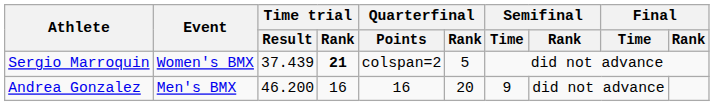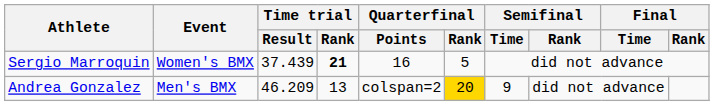(401, 63) colspan=2 -> (401, 63) 16
(288, 88) 46.200 -> (288, 88) 46.209
(338, 88) 16 -> (338, 88) 13
(401, 88) 16 -> (401, 88) colspan=2
(465, 88) no background -> (465, 88) gold background
